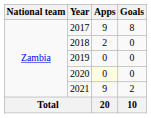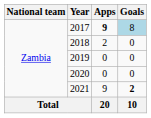(105, 27) normal -> (105, 27) bold
(132, 27) no background -> (132, 27) lightblue background
(105, 74) lightyellow background -> (105, 74) no background
(132, 89) normal -> (132, 89) bold
